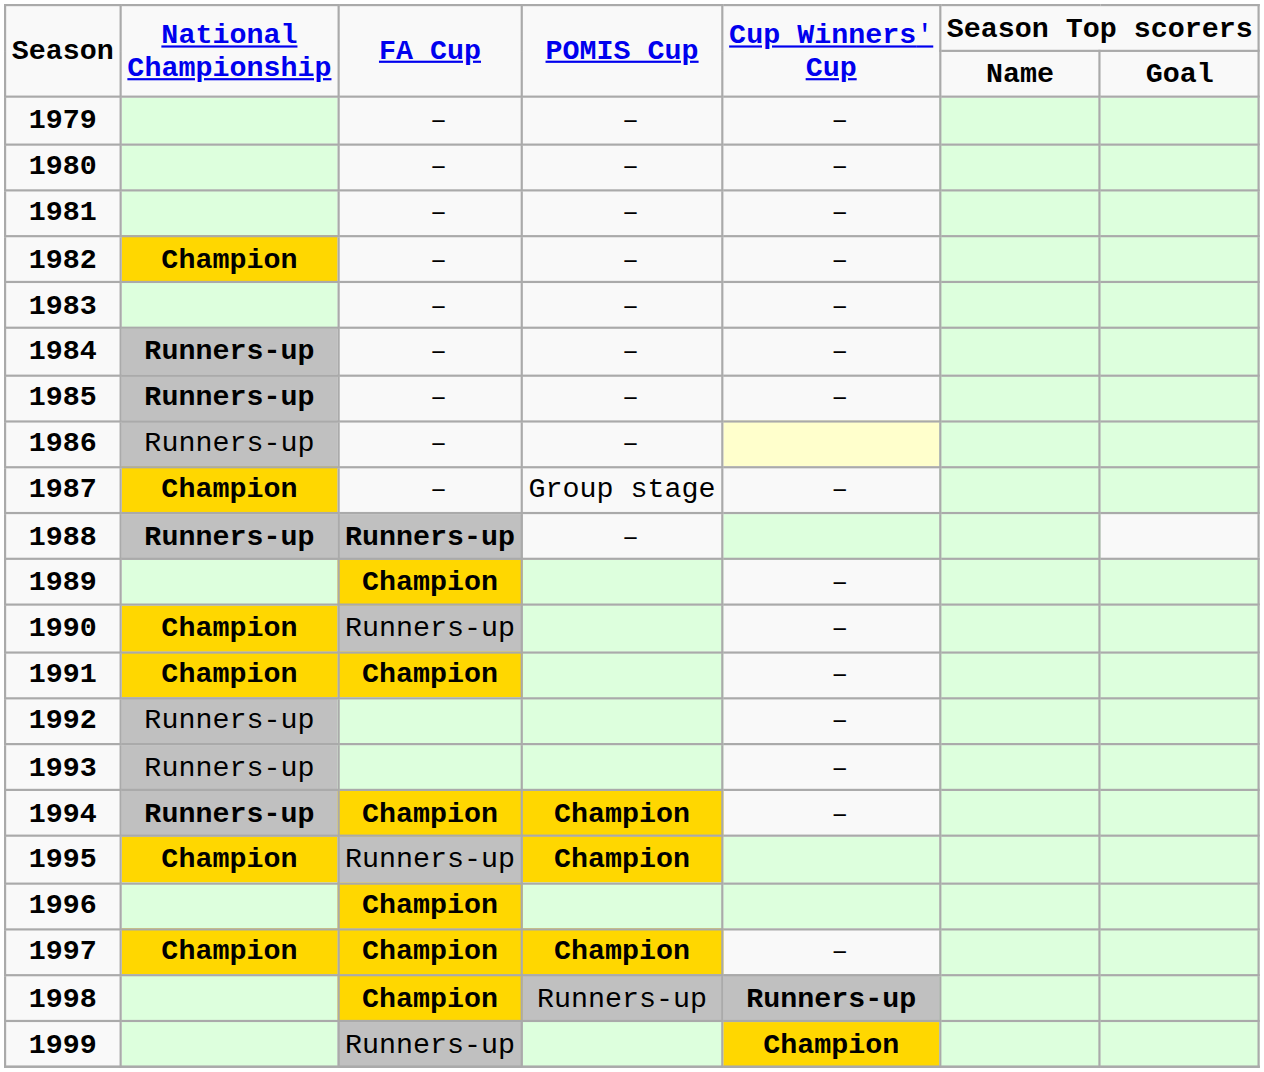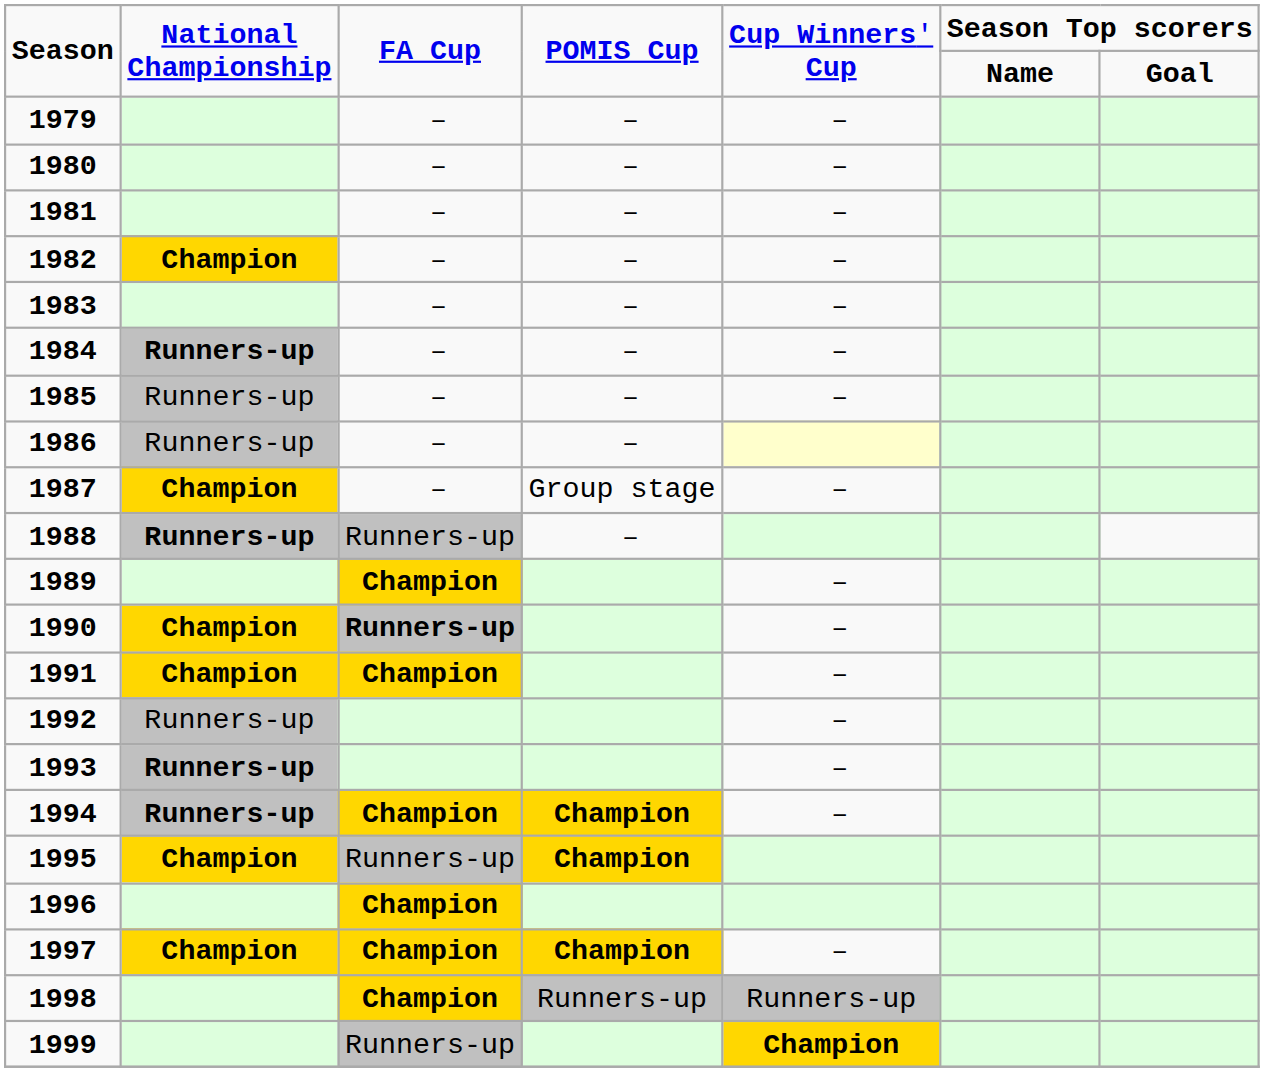(229, 398) bold -> (229, 398) normal
(430, 536) bold -> (430, 536) normal
(430, 629) normal -> (430, 629) bold
(229, 767) normal -> (229, 767) bold
(831, 998) bold -> (831, 998) normal
